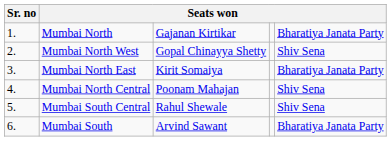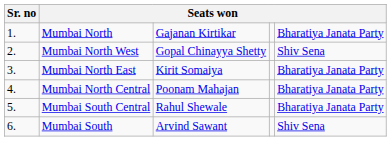(301, 88) Shiv Sena -> (330, 88) Bharatiya Janata Party
(301, 107) Shiv Sena -> (330, 107) Bharatiya Janata Party
(330, 126) Bharatiya Janata Party -> (301, 126) Shiv Sena
